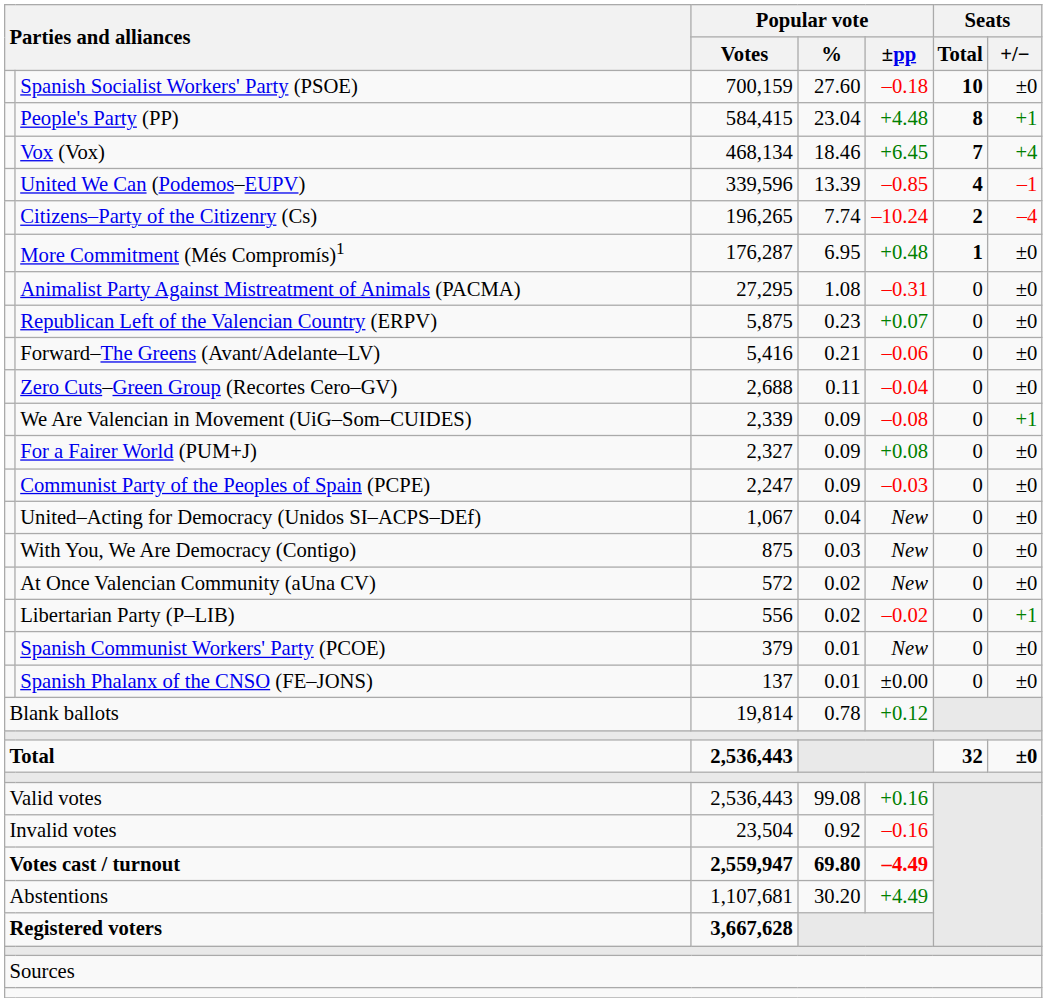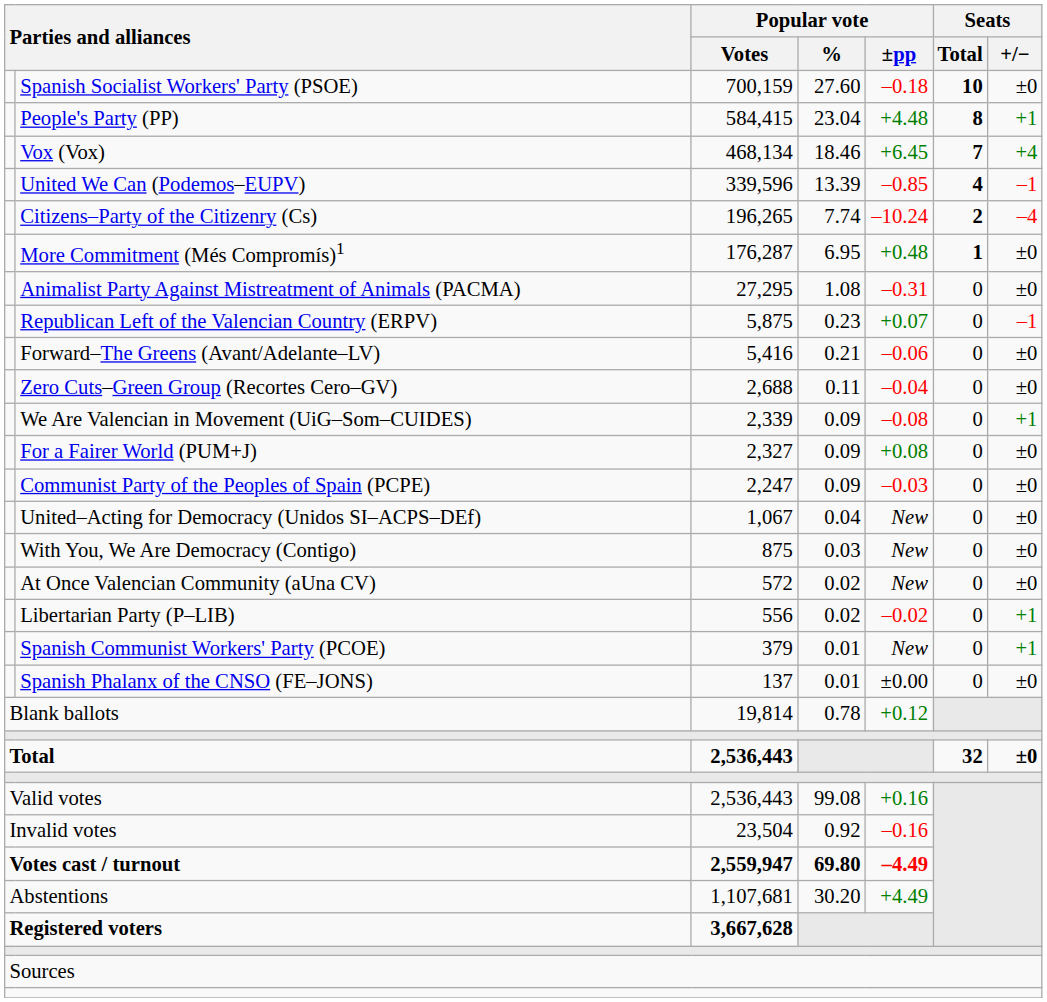(1027, 321) ±0 -> (1027, 321) –1
(1027, 648) ±0 -> (1026, 648) +1
